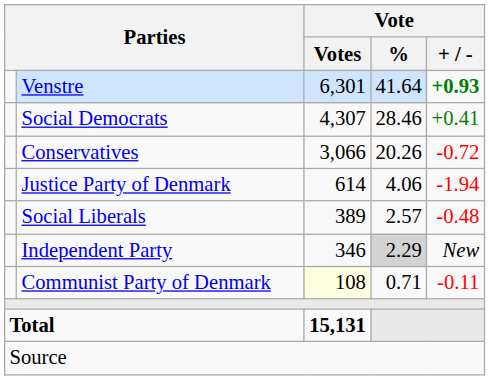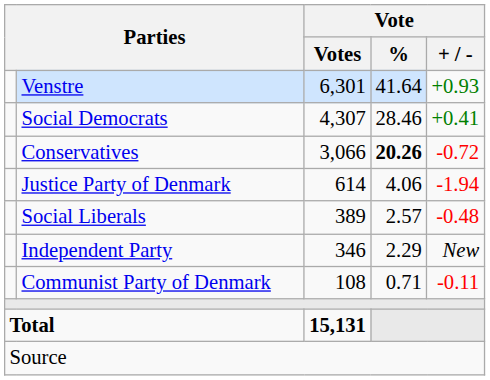(455, 86) bold -> (455, 86) normal
(399, 151) normal -> (399, 151) bold
(404, 250) lightgrey background -> (404, 250) no background
(350, 282) lightyellow background -> (350, 282) no background
